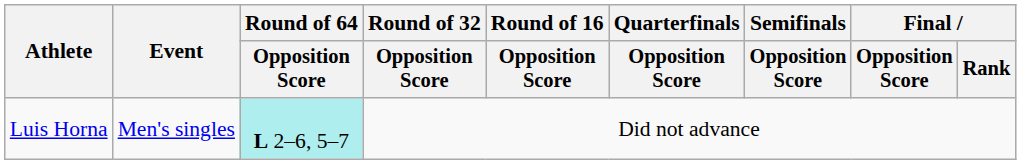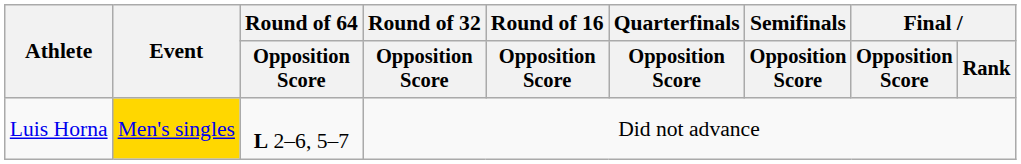(176, 128) no background -> (176, 128) gold background
(301, 141) paleturquoise background -> (301, 141) no background
